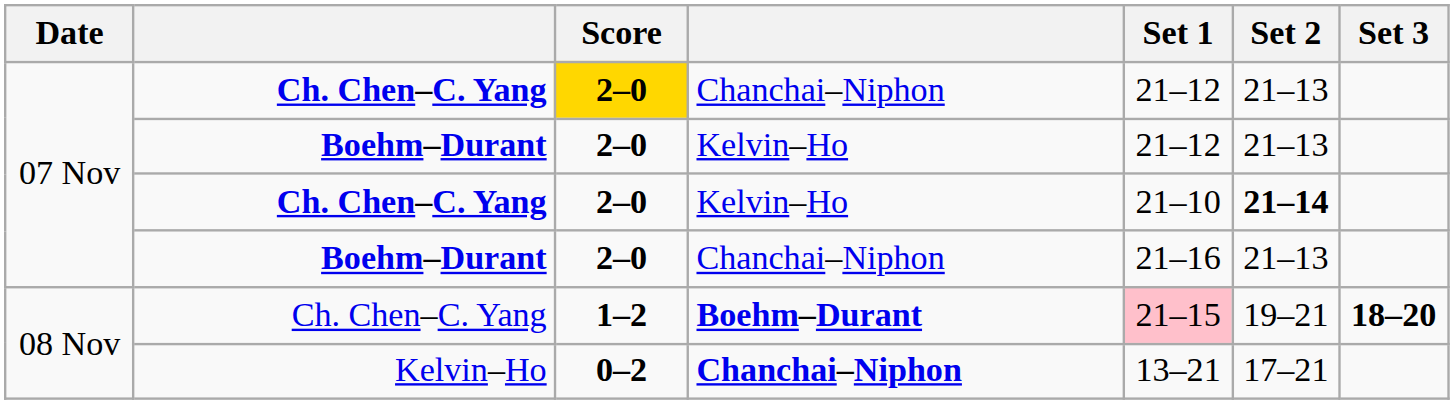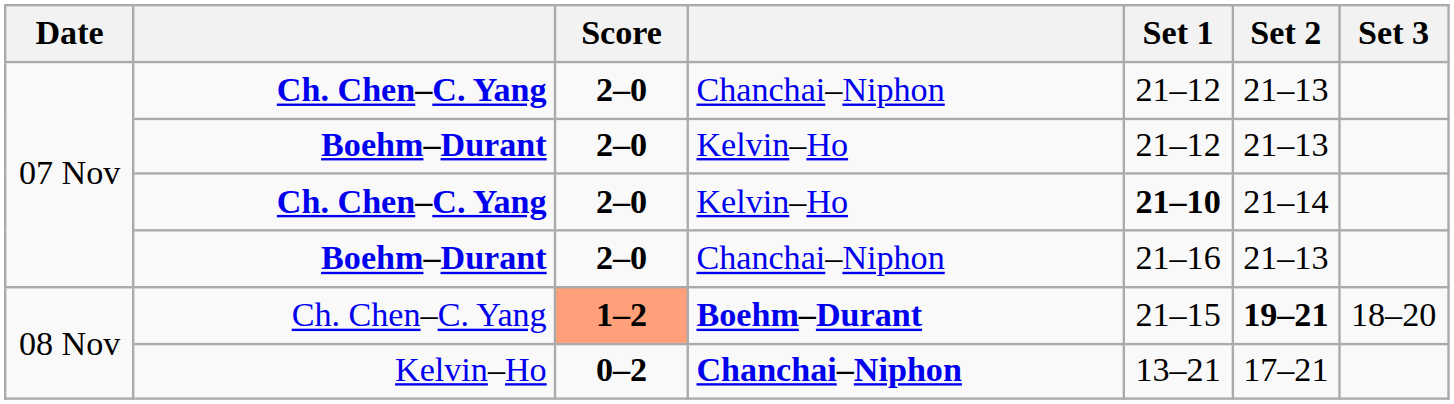(622, 89) gold background -> (622, 89) no background
(1178, 201) normal -> (1178, 201) bold
(1286, 201) bold -> (1286, 201) normal
(622, 314) no background -> (622, 314) lightsalmon background
(1178, 314) pink background -> (1178, 314) no background
(1286, 314) normal -> (1286, 314) bold
(1394, 314) bold -> (1394, 314) normal
